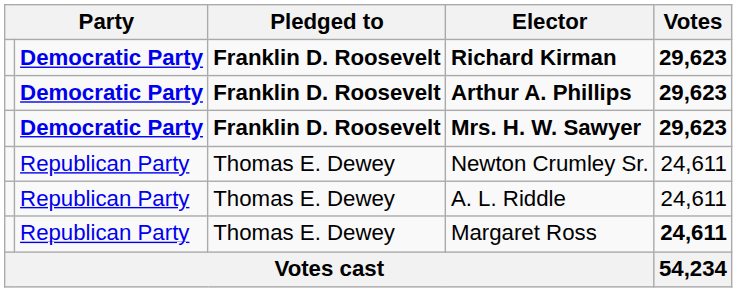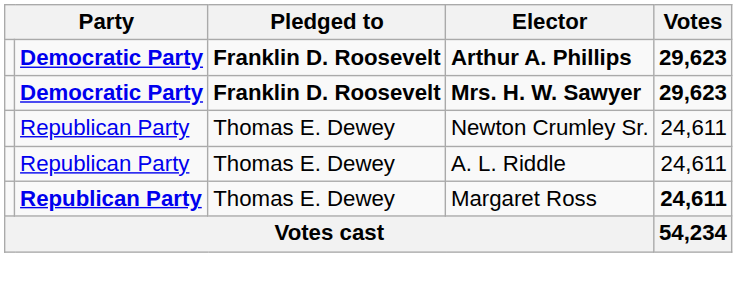- row: (534, 57)
(105, 233) normal -> (111, 198) bold
